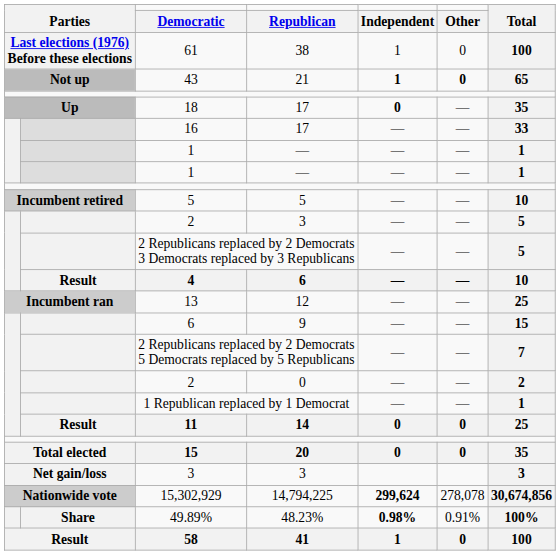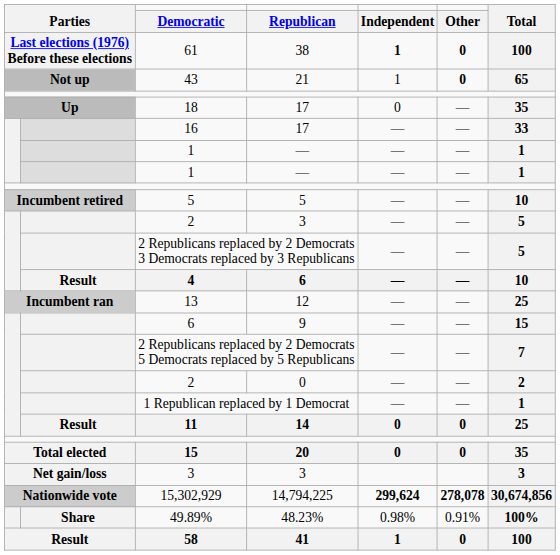(398, 50) normal -> (398, 50) bold
(463, 50) normal -> (463, 50) bold
(398, 79) bold -> (398, 79) normal
(398, 107) bold -> (398, 107) normal
(463, 496) normal -> (463, 496) bold
(398, 517) bold -> (398, 517) normal
